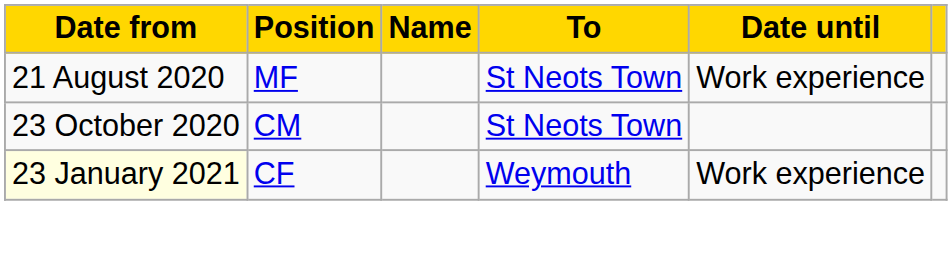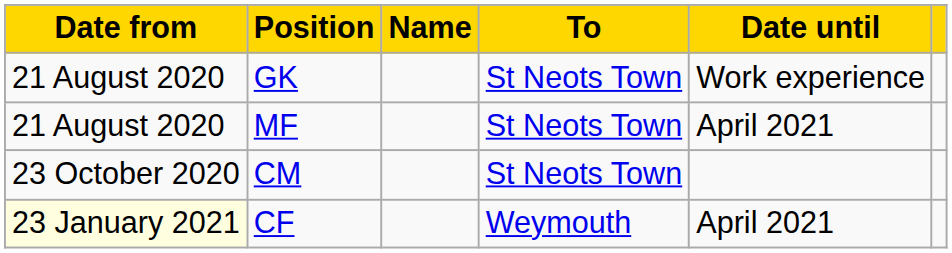+ row: (276, 77)
(811, 77) Work experience -> (765, 125) April 2021
(811, 174) Work experience -> (765, 222) April 2021
